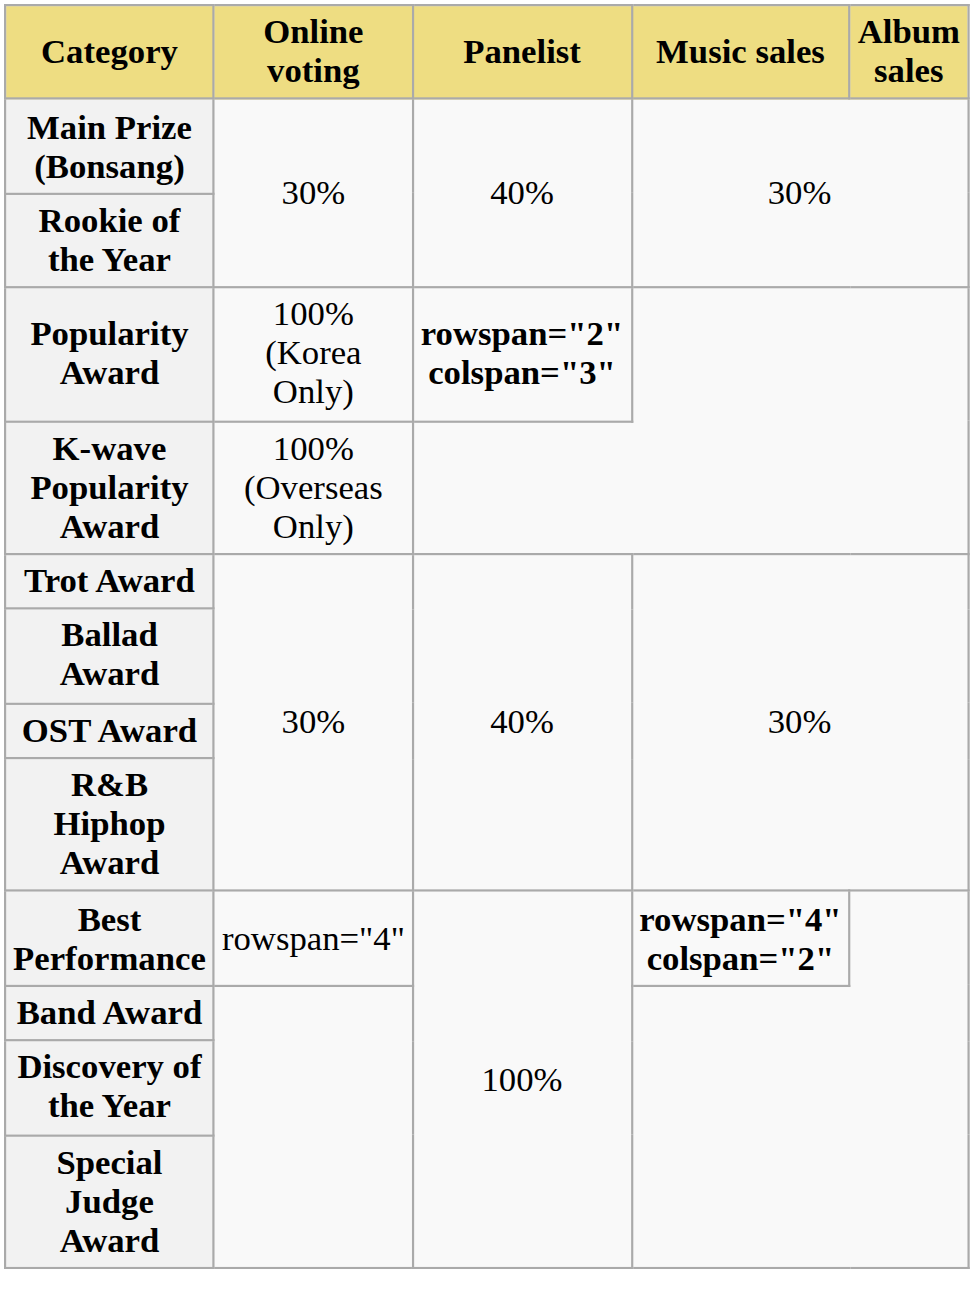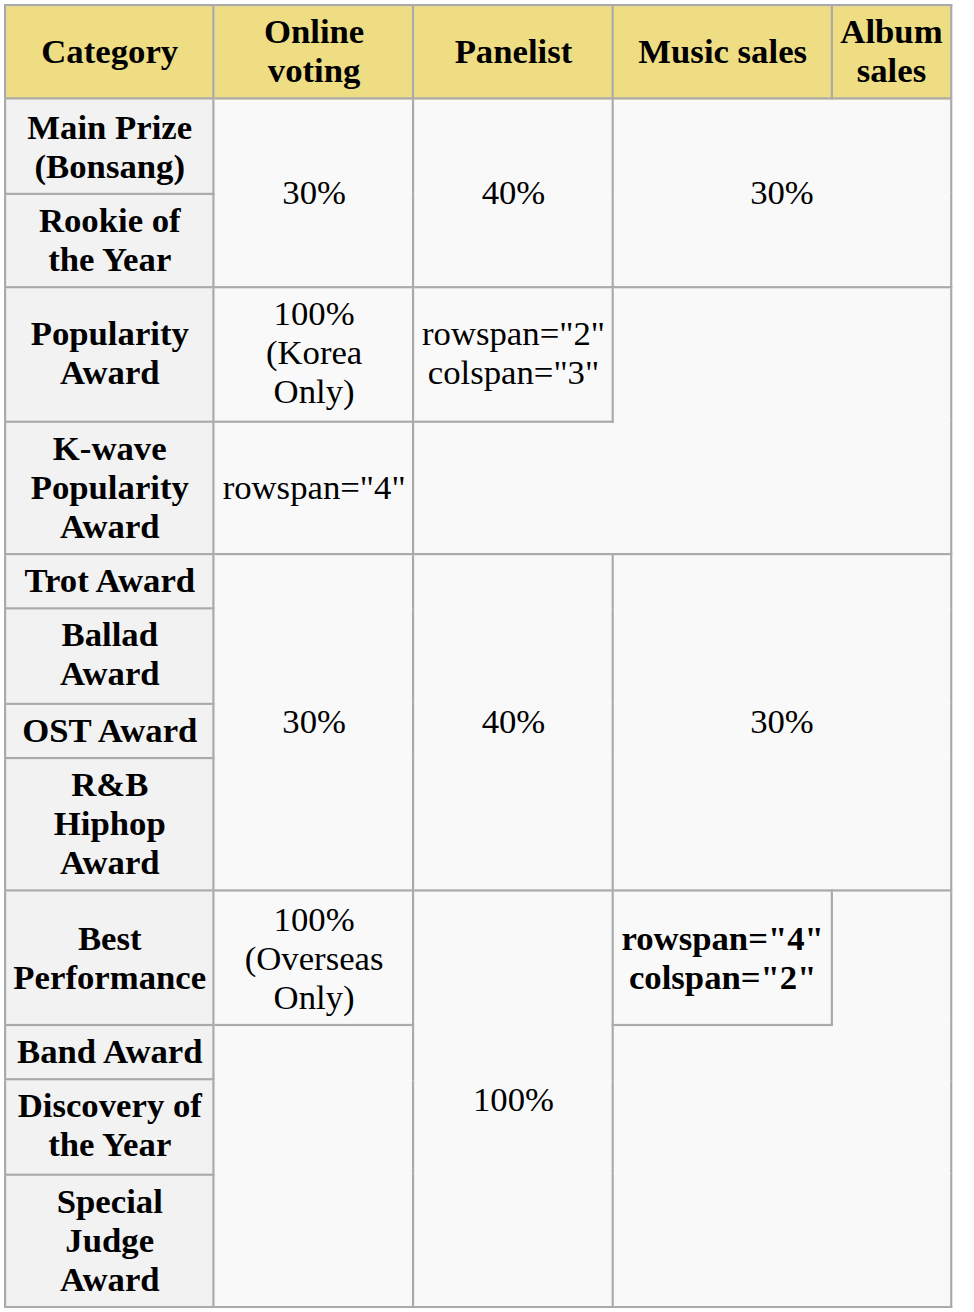(522, 353) bold -> (513, 353) normal
(313, 486) 100% (Overseas Only) -> (314, 486) rowspan="4"
(313, 937) rowspan="4" -> (314, 957) 100% (Overseas Only)
